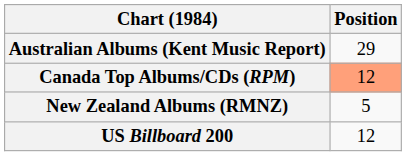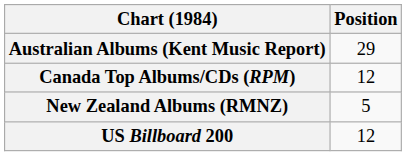(366, 77) lightsalmon background -> (366, 77) no background
